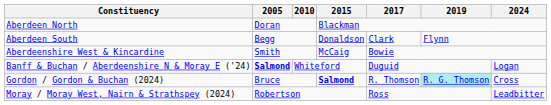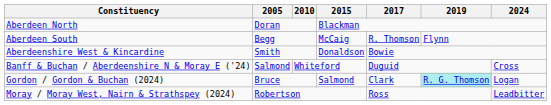(341, 39) Donaldson -> (334, 39) McCaig
(381, 39) Clark -> (394, 39) R. Thomson
(334, 53) McCaig -> (341, 53) Donaldson
(272, 66) bold -> (272, 66) normal
(506, 66) Logan -> (506, 66) Cross
(336, 80) bold -> (336, 80) normal
(394, 80) R. Thomson -> (381, 80) Clark
(506, 80) Cross -> (506, 80) Logan
